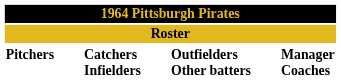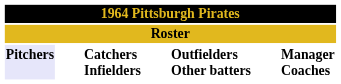(30, 54) no background -> (30, 54) lavender background
